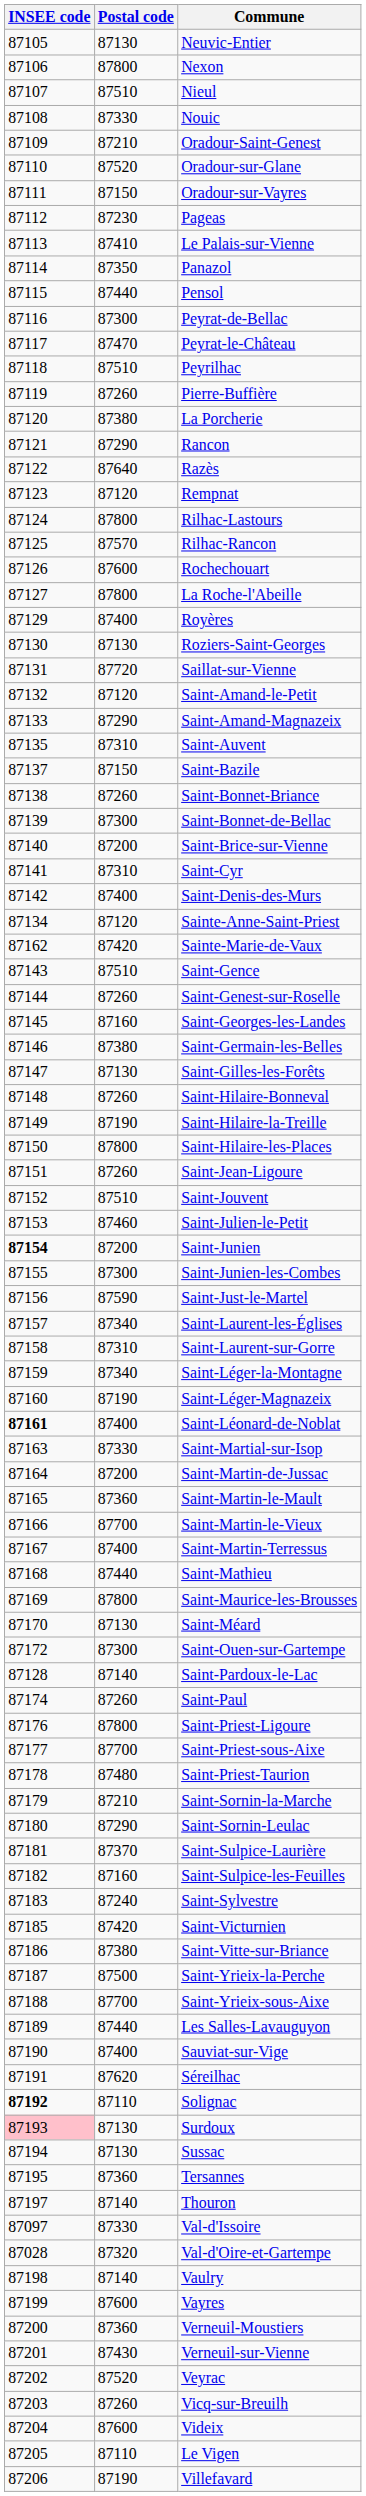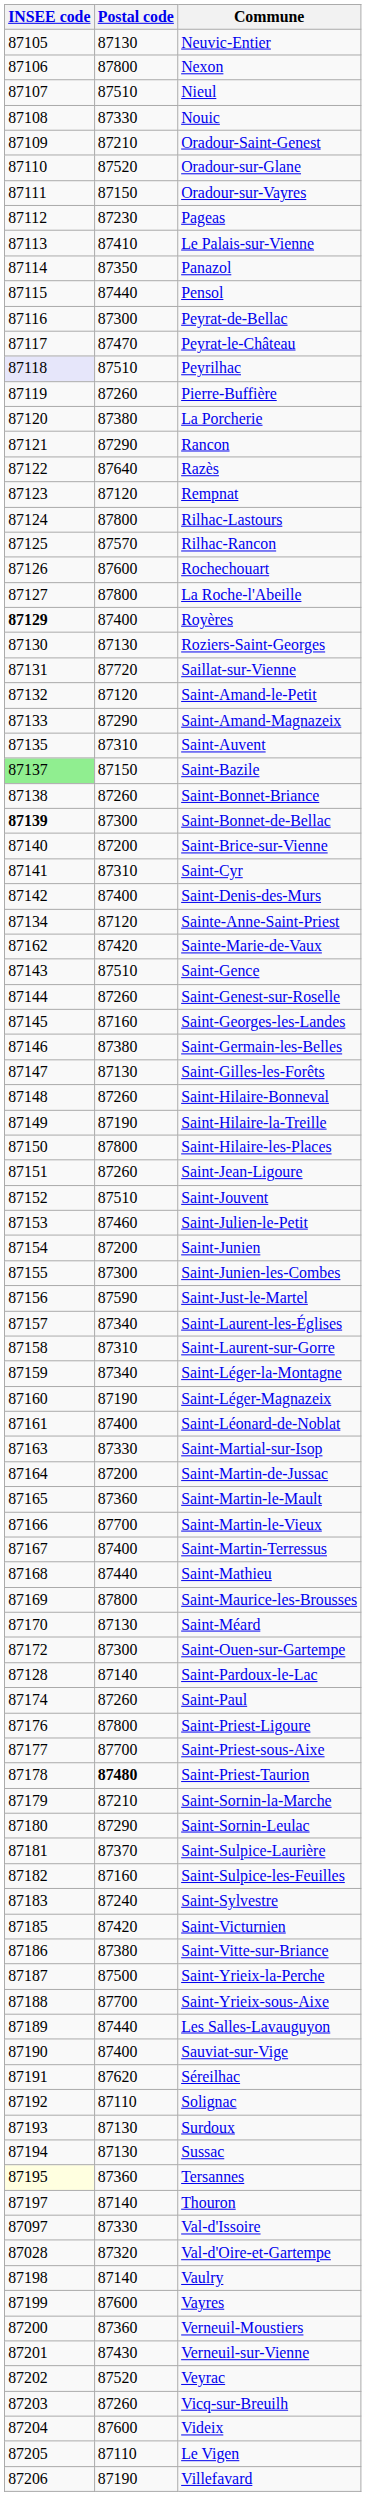(28, 368) no background -> (28, 368) lavender background
(28, 619) normal -> (28, 619) bold
(28, 770) no background -> (28, 770) lightgreen background
(28, 820) normal -> (28, 820) bold
(28, 1248) bold -> (28, 1248) normal
(28, 1423) bold -> (28, 1423) normal
(118, 1775) normal -> (118, 1775) bold
(28, 2102) bold -> (28, 2102) normal
(28, 2127) pink background -> (28, 2127) no background
(28, 2177) no background -> (28, 2177) lightyellow background
